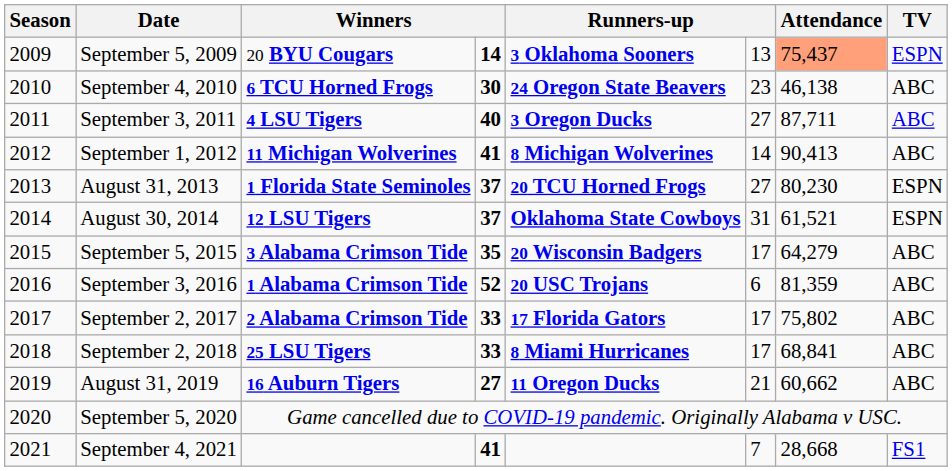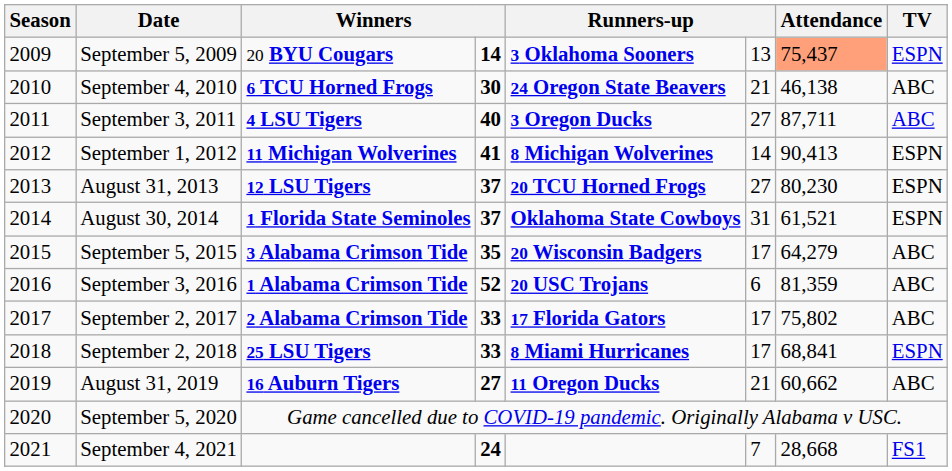(761, 86) 23 -> (761, 86) 21
(913, 152) ABC -> (917, 152) ESPN
(359, 185) 1 Florida State Seminoles -> (308, 185) 12 LSU Tigers
(308, 218) 12 LSU Tigers -> (359, 218) 1 Florida State Seminoles
(913, 350) ABC -> (917, 350) ESPN
(491, 449) 41 -> (491, 449) 24
